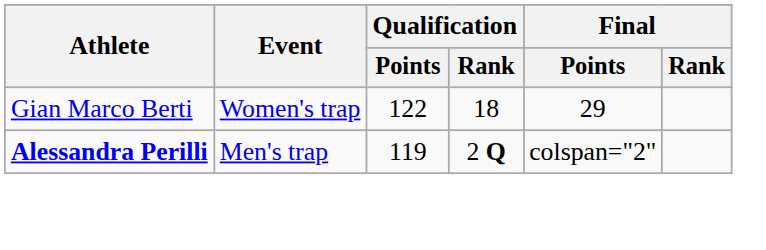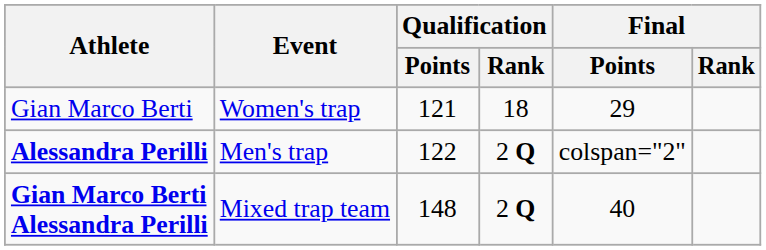(408, 108) 122 -> (437, 108) 121
(408, 151) 119 -> (437, 151) 122
+ row: (109, 209)
